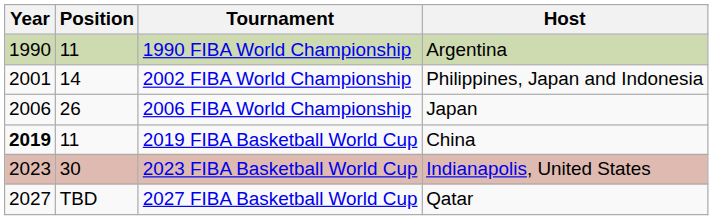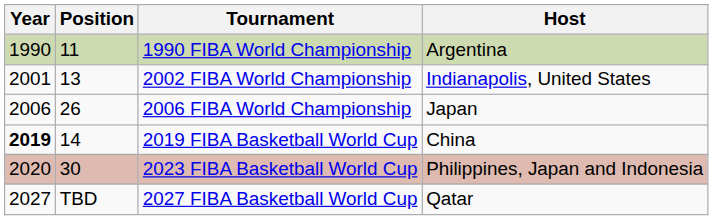(70, 79) 14 -> (70, 79) 13
(565, 79) Philippines, Japan and Indonesia -> (538, 79) Indianapolis, United States
(69, 139) 11 -> (70, 139) 14
(30, 169) 2023 -> (30, 169) 2020
(538, 169) Indianapolis, United States -> (565, 169) Philippines, Japan and Indonesia
